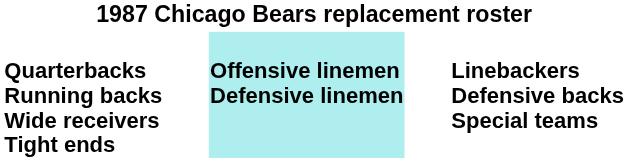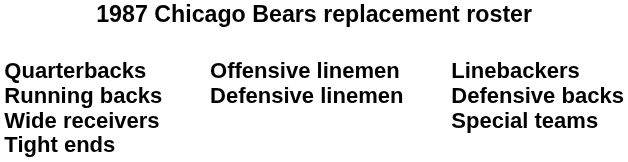(307, 83) paleturquoise background -> (307, 83) no background
